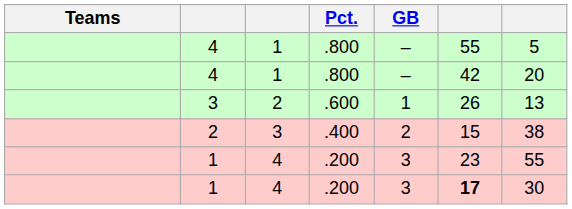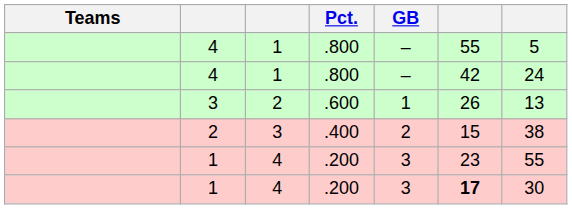(534, 75) 20 -> (534, 75) 24
